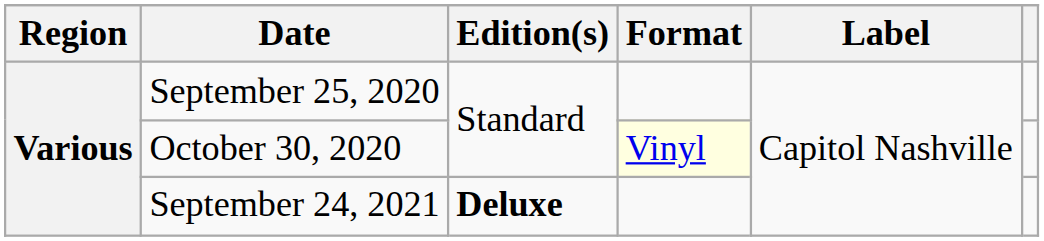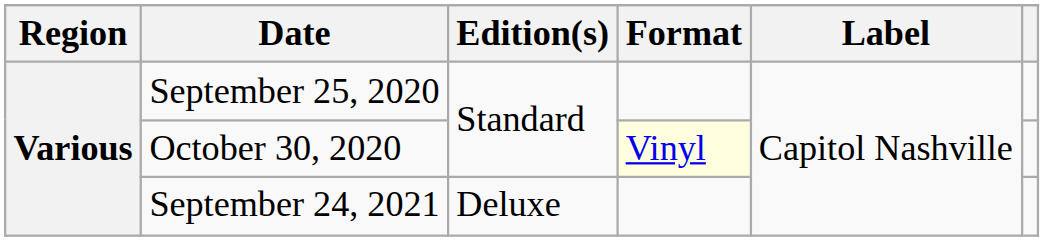(510, 205) bold -> (508, 205) normal
